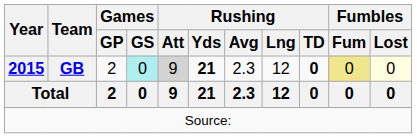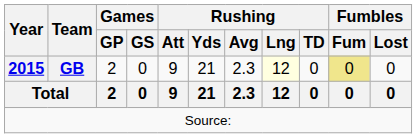(143, 68) paleturquoise background -> (143, 68) no background
(173, 68) lightgrey background -> (173, 68) no background
(206, 68) bold -> (206, 68) normal
(281, 68) no background -> (281, 68) lightyellow background
(314, 68) bold -> (314, 68) normal
(391, 68) lightyellow background -> (391, 68) no background
